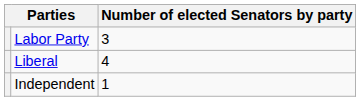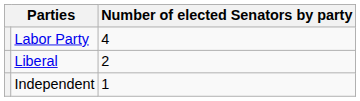(105, 38) 3 -> (105, 38) 4
(105, 61) 4 -> (105, 61) 2
